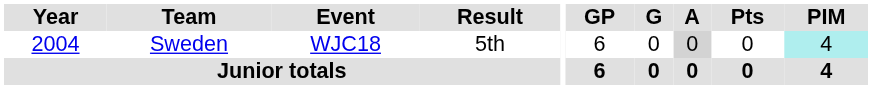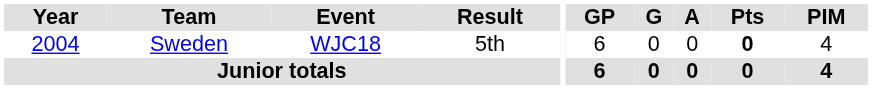(692, 44) lightgrey background -> (692, 44) no background
(748, 44) normal -> (748, 44) bold
(826, 44) paleturquoise background -> (826, 44) no background
